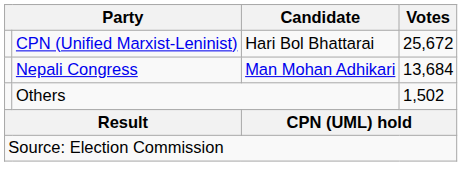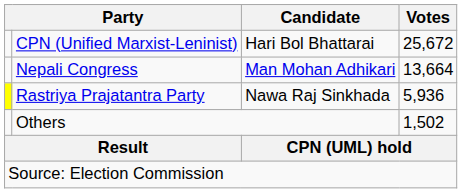(428, 69) 13,684 -> (428, 69) 13,664
+ row: (110, 95)
